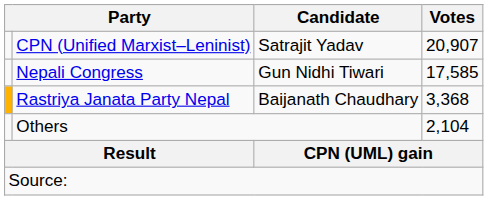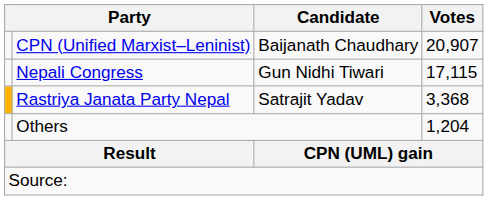(311, 45) Satrajit Yadav -> (338, 45) Baijanath Chaudhary
(452, 72) 17,585 -> (452, 72) 17,115
(338, 99) Baijanath Chaudhary -> (311, 99) Satrajit Yadav
(448, 126) 2,104 -> (448, 126) 1,204
